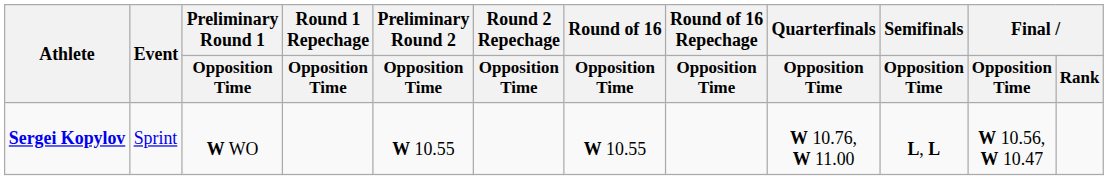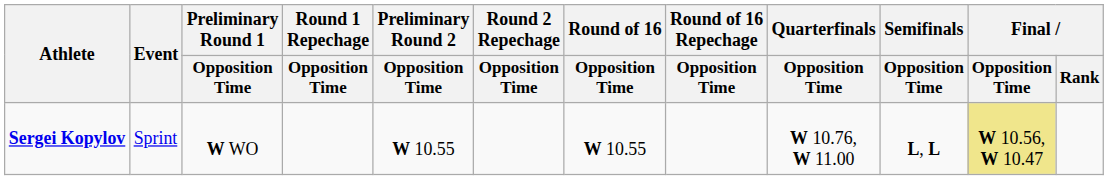(1012, 149) no background -> (1012, 149) khaki background
